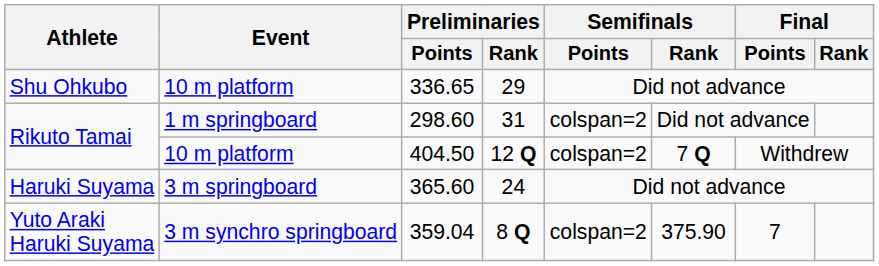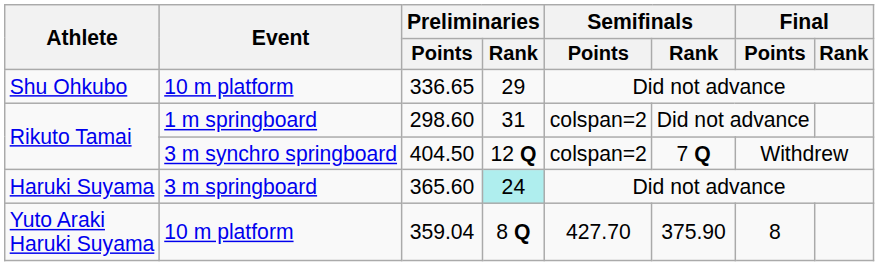(229, 154) 10 m platform -> (281, 154) 3 m synchro springboard
(513, 187) no background -> (513, 187) paleturquoise background
(281, 232) 3 m synchro springboard -> (229, 232) 10 m platform
(598, 232) colspan=2 -> (598, 232) 427.70
(775, 232) 7 -> (775, 232) 8
